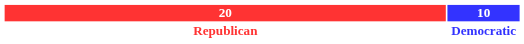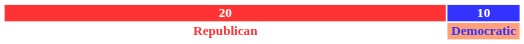(484, 31) no background -> (484, 31) lightsalmon background
